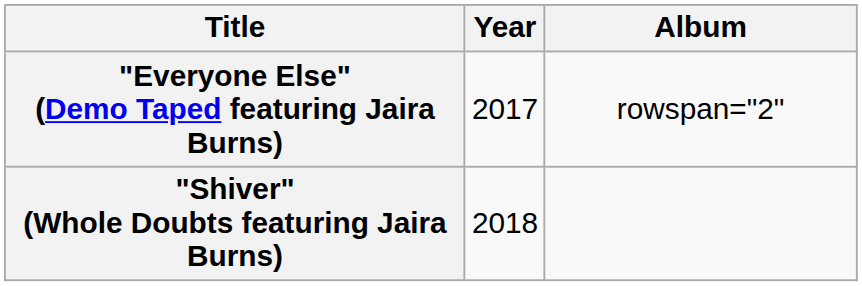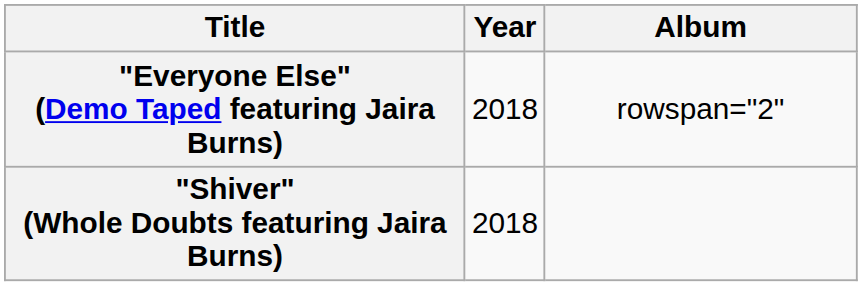(505, 108) 2017 -> (505, 108) 2018
